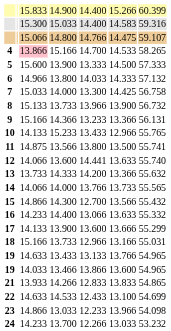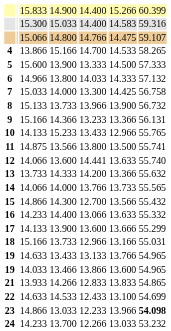(33, 51) pink background -> (33, 51) no background
(152, 310) normal -> (152, 310) bold
